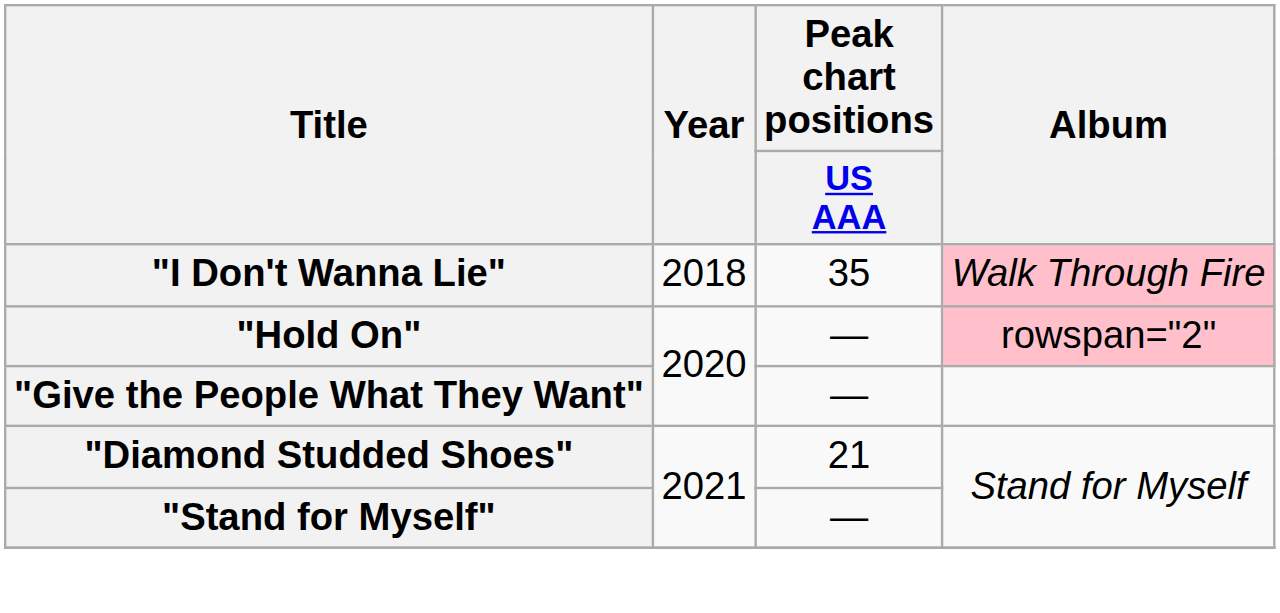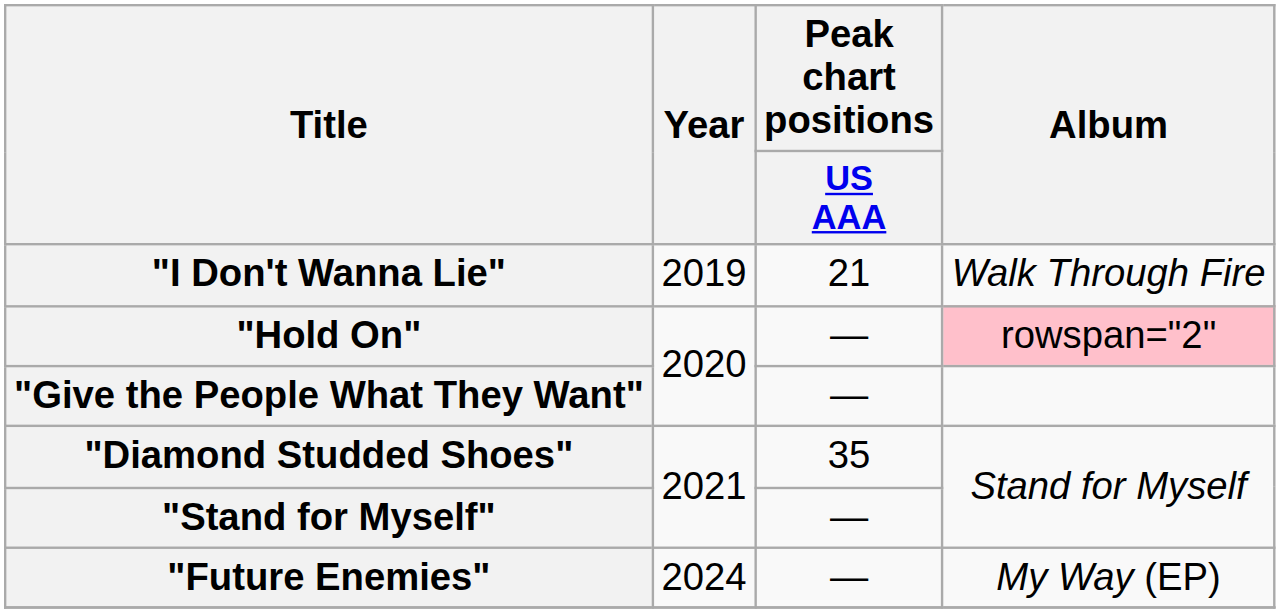(704, 274) 2018 -> (704, 274) 2019
(849, 274) 35 -> (849, 274) 21
(1109, 274) pink background -> (1109, 274) no background
(849, 456) 21 -> (849, 456) 35
+ row: (329, 577)
